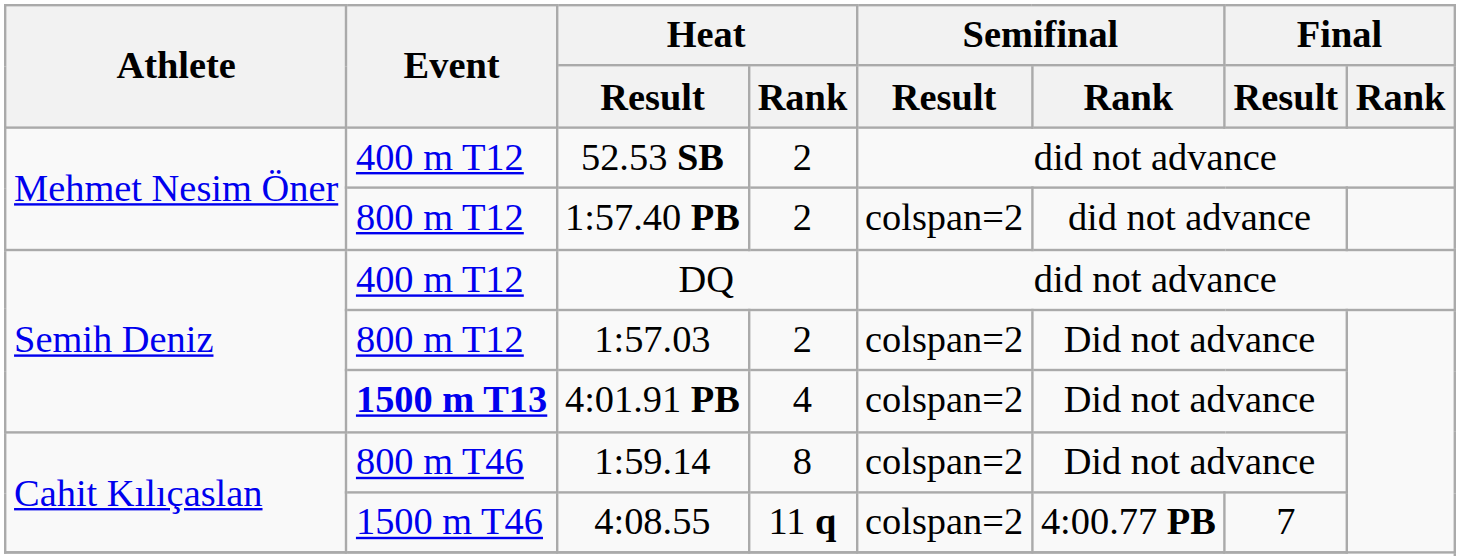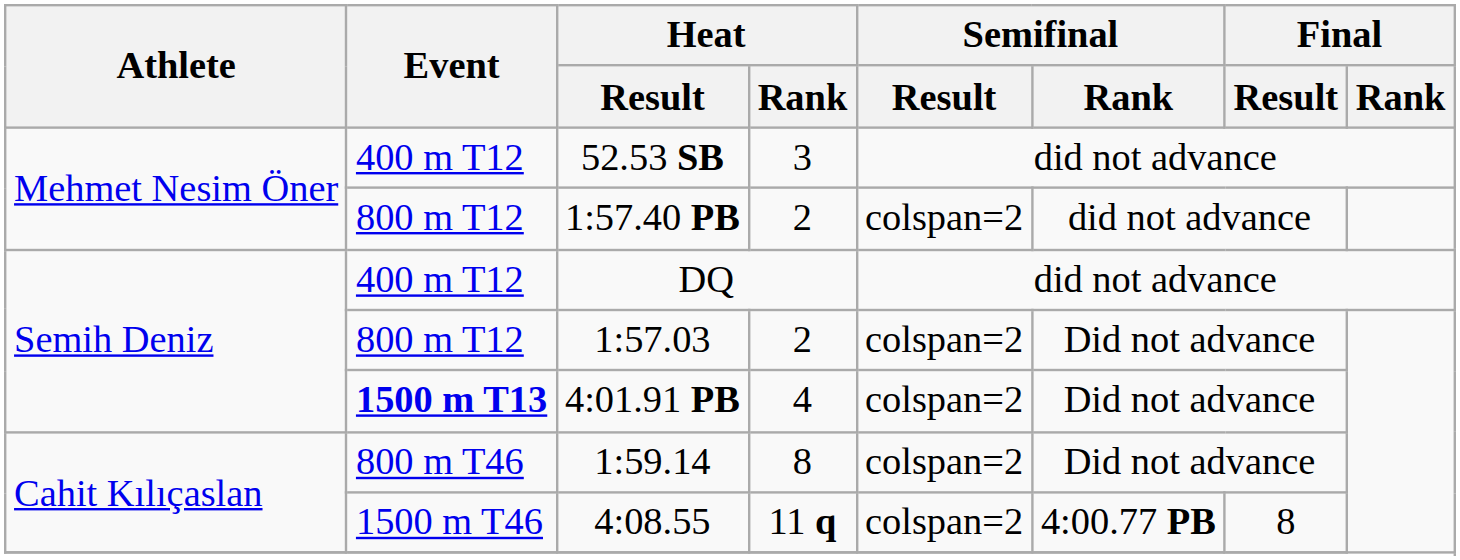(802, 156) 2 -> (802, 156) 3
(1286, 522) 7 -> (1286, 522) 8
